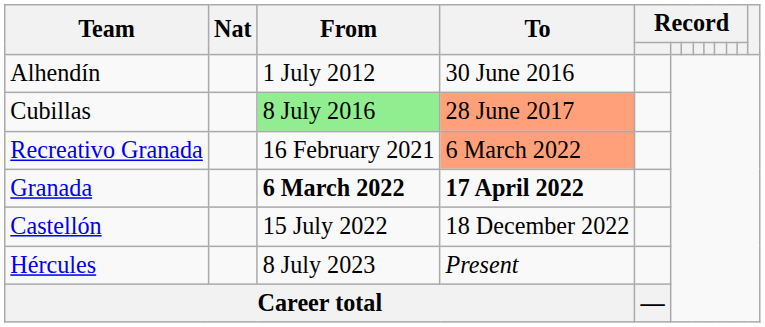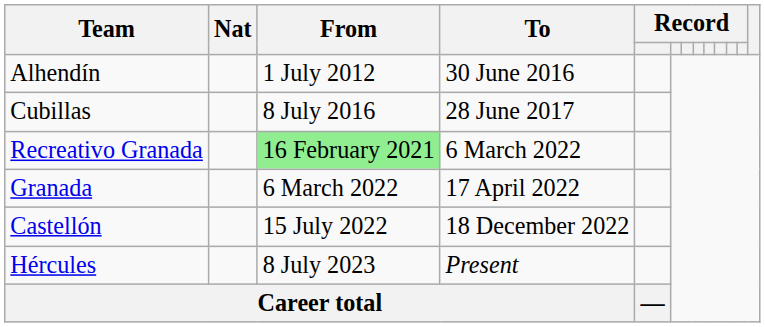(319, 111) lightgreen background -> (319, 111) no background
(510, 111) lightsalmon background -> (510, 111) no background
(349, 149) no background -> (349, 149) lightgreen background
(513, 149) lightsalmon background -> (513, 149) no background
(334, 188) bold -> (330, 188) normal
(515, 188) bold -> (513, 188) normal
